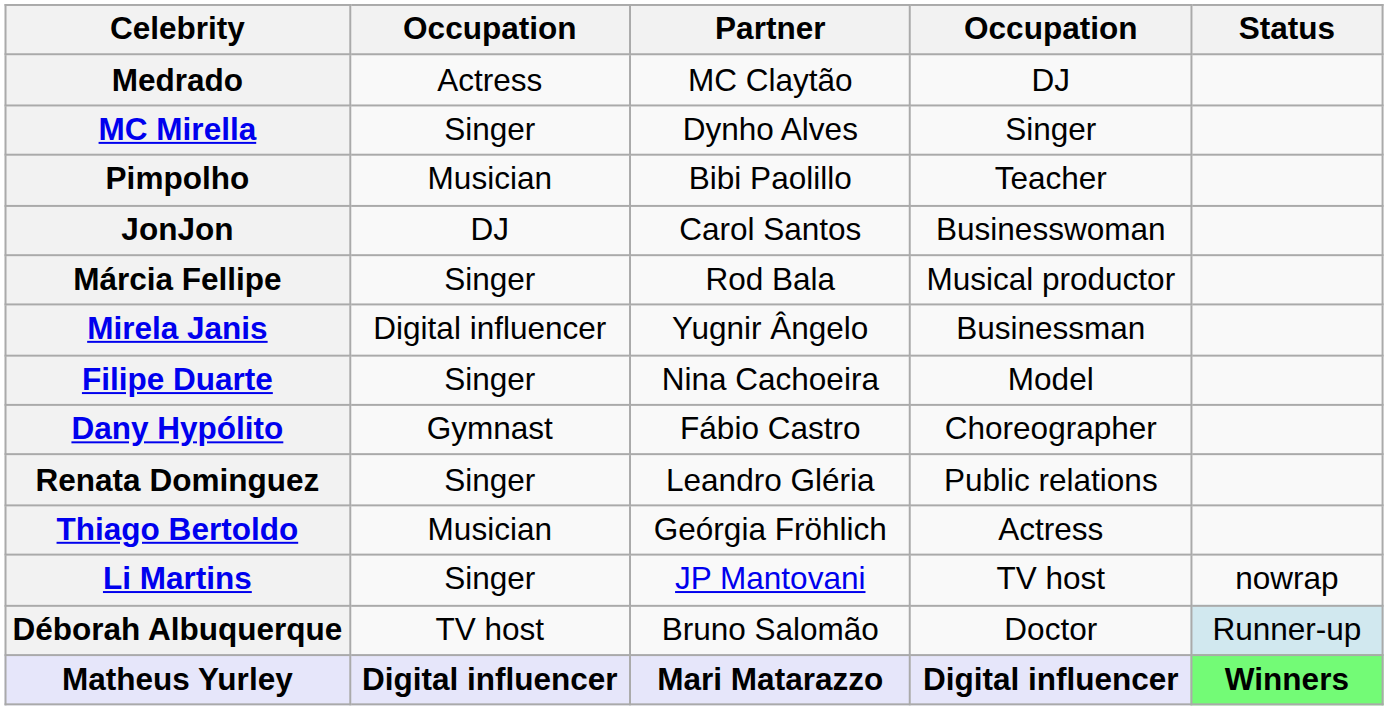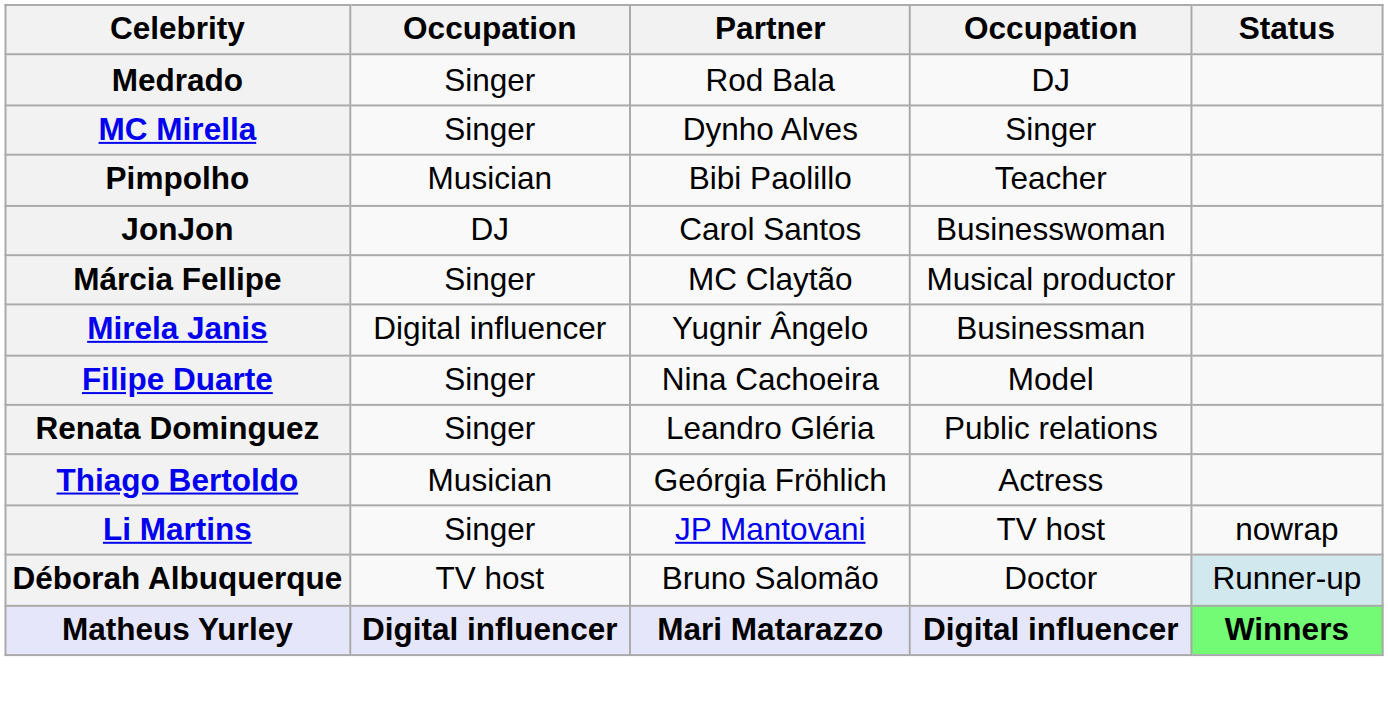(490, 79) Actress -> (490, 79) Singer
(770, 79) MC Claytão -> (770, 79) Rod Bala
(770, 279) Rod Bala -> (770, 279) MC Claytão
- row: (177, 429)
